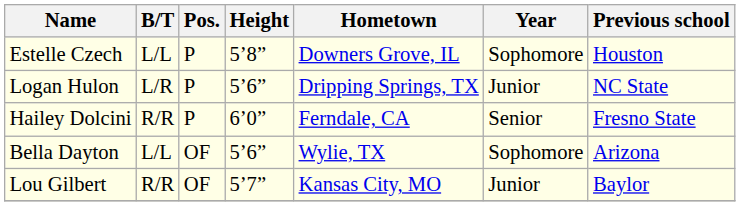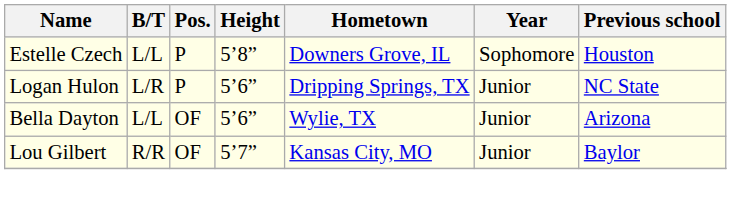- row: (70, 119)
(536, 151) Sophomore -> (505, 119) Junior
